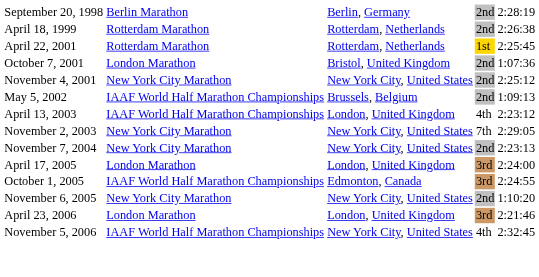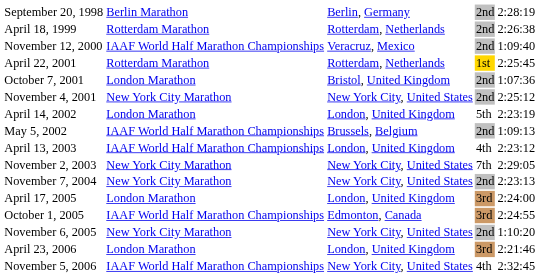+ row: (53, 46)
+ row: (40, 113)
